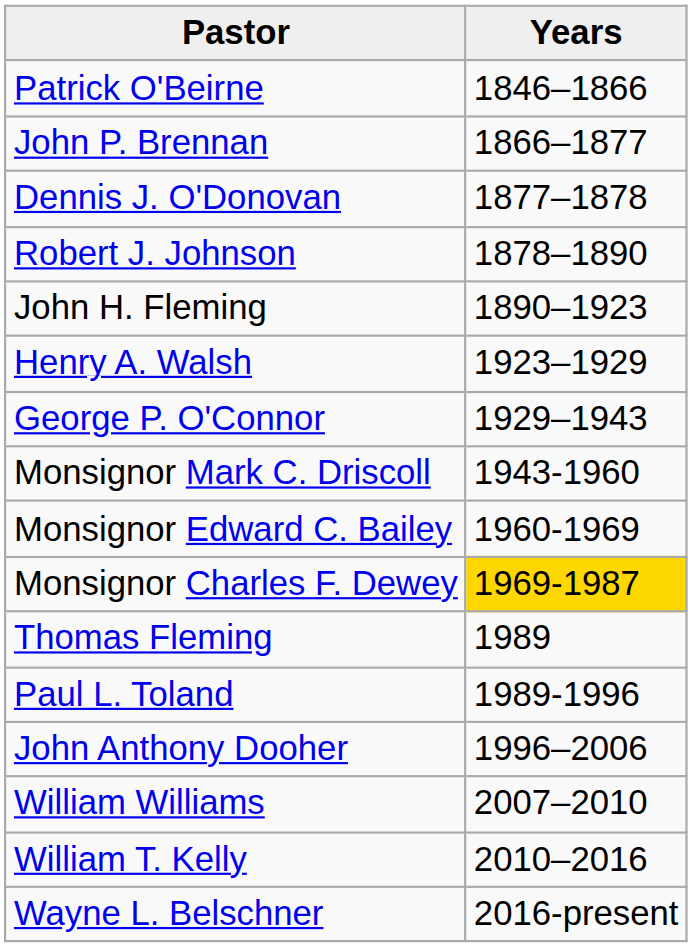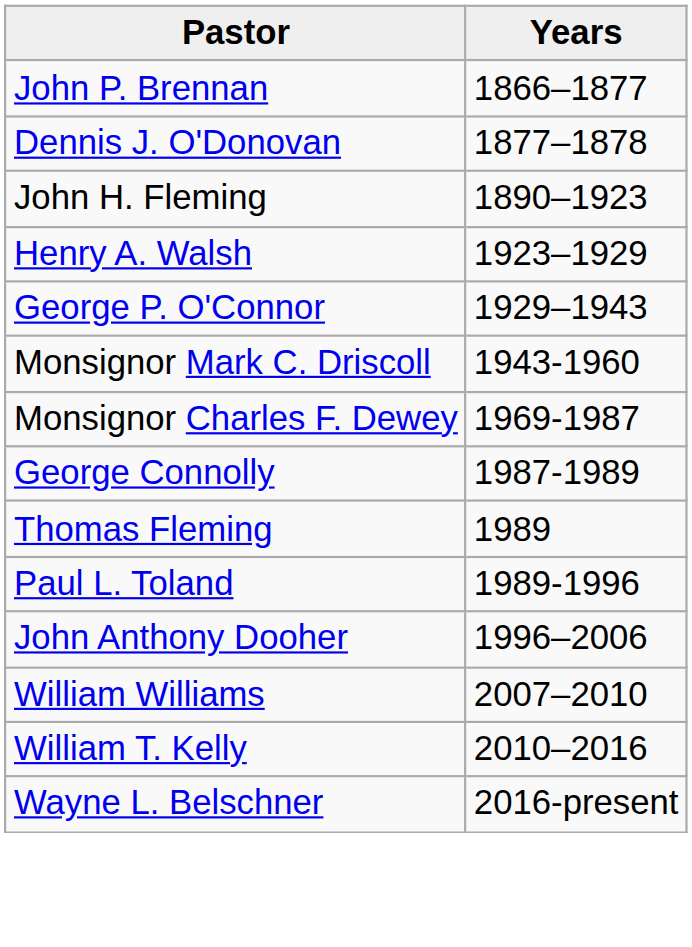- row: (139, 87)
- row: (155, 253)
- row: (233, 528)
(557, 583) gold background -> (557, 418) no background
+ row: (144, 473)
